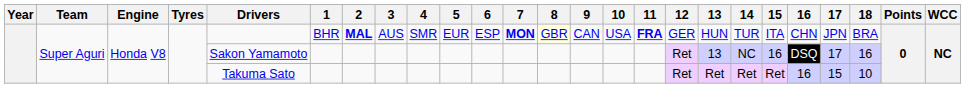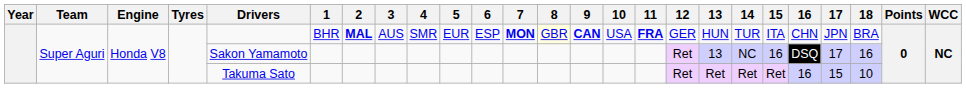(587, 34) normal -> (587, 34) bold
